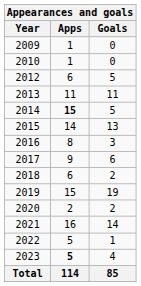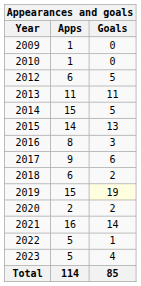(70, 110) bold -> (70, 110) normal
(112, 192) no background -> (112, 192) lightyellow background
(70, 257) bold -> (70, 257) normal
